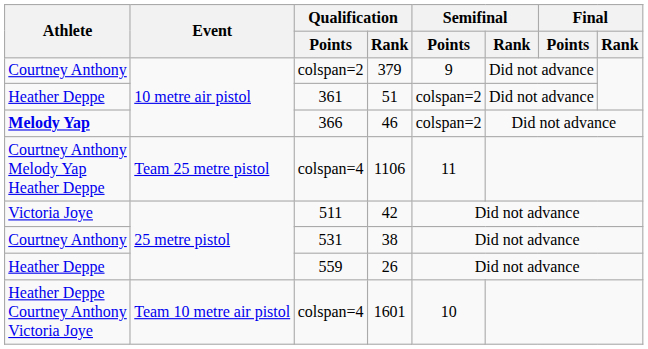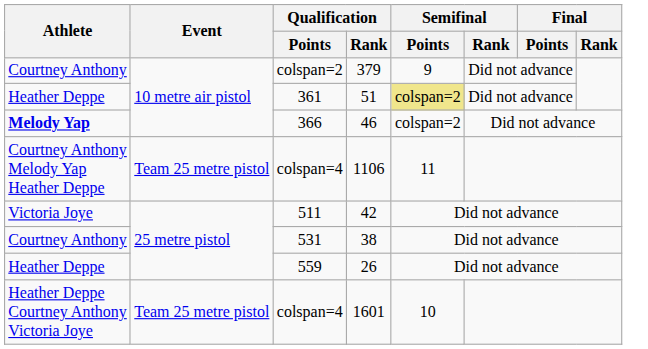(449, 97) no background -> (428, 97) khaki background
(212, 311) Team 10 metre air pistol -> (202, 311) Team 25 metre pistol
